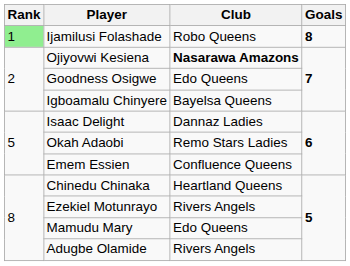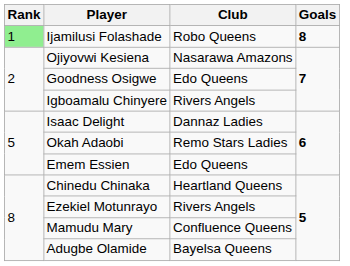(236, 57) bold -> (233, 57) normal
(222, 100) Bayelsa Queens -> (214, 100) Rivers Angels
(232, 164) Confluence Queens -> (210, 164) Edo Queens
(210, 228) Edo Queens -> (232, 228) Confluence Queens
(214, 249) Rivers Angels -> (222, 249) Bayelsa Queens
